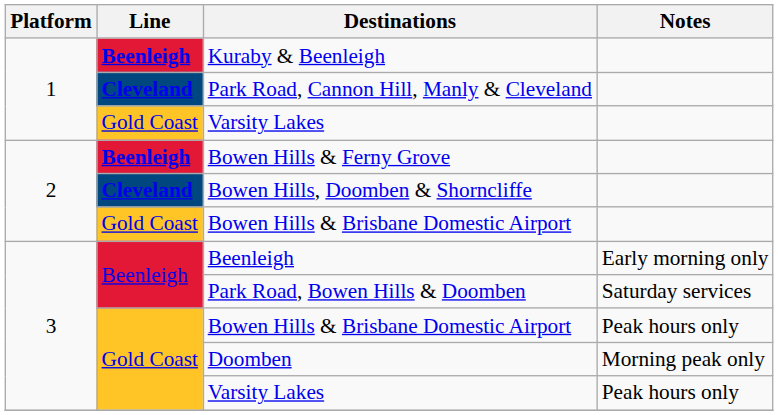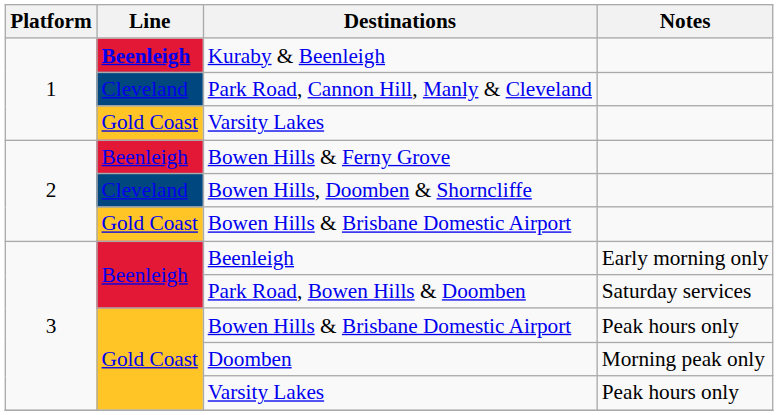(147, 88) bold -> (145, 88) normal
(146, 156) bold -> (145, 156) normal
(147, 190) bold -> (145, 190) normal
